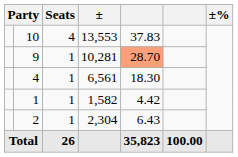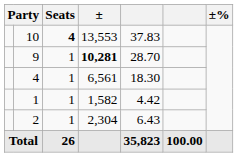(72, 36) normal -> (72, 36) bold
(99, 57) normal -> (99, 57) bold
(145, 57) lightsalmon background -> (145, 57) no background
